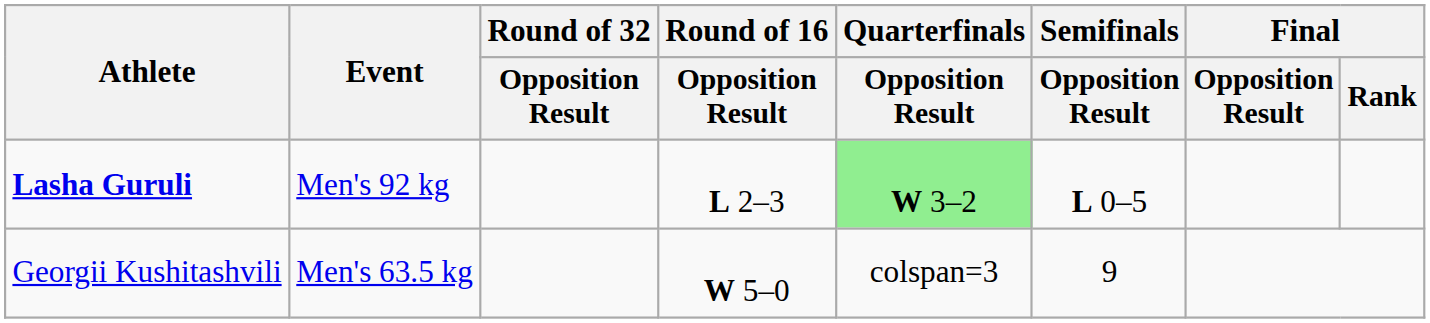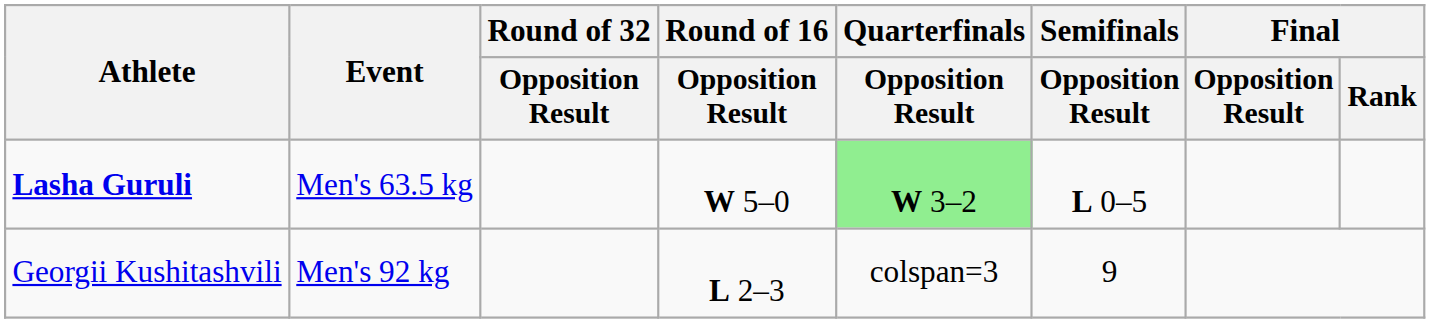(373, 184) Men's 92 kg -> (385, 184) Men's 63.5 kg
(747, 202) L 2–3 -> (747, 202) W 5–0
(385, 272) Men's 63.5 kg -> (373, 272) Men's 92 kg
(747, 290) W 5–0 -> (747, 290) L 2–3
